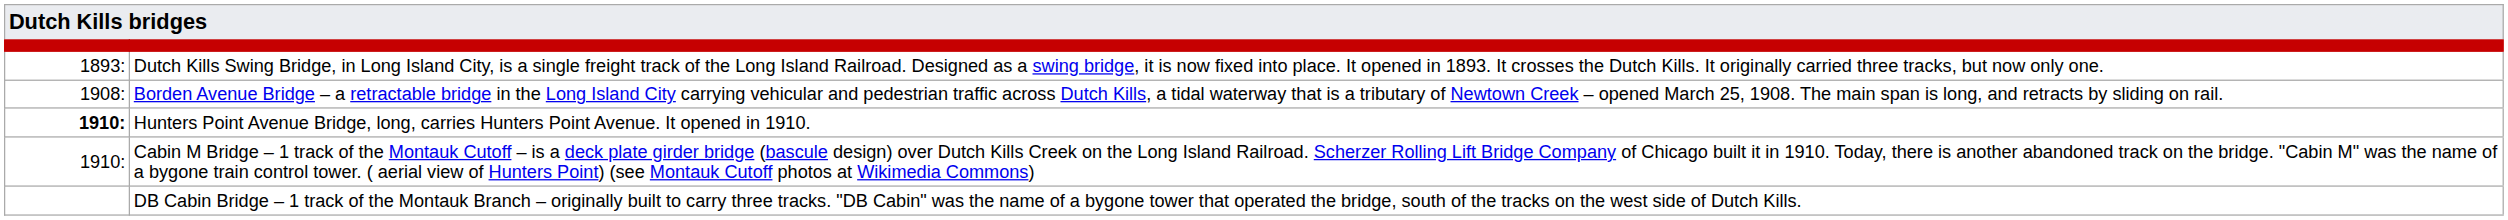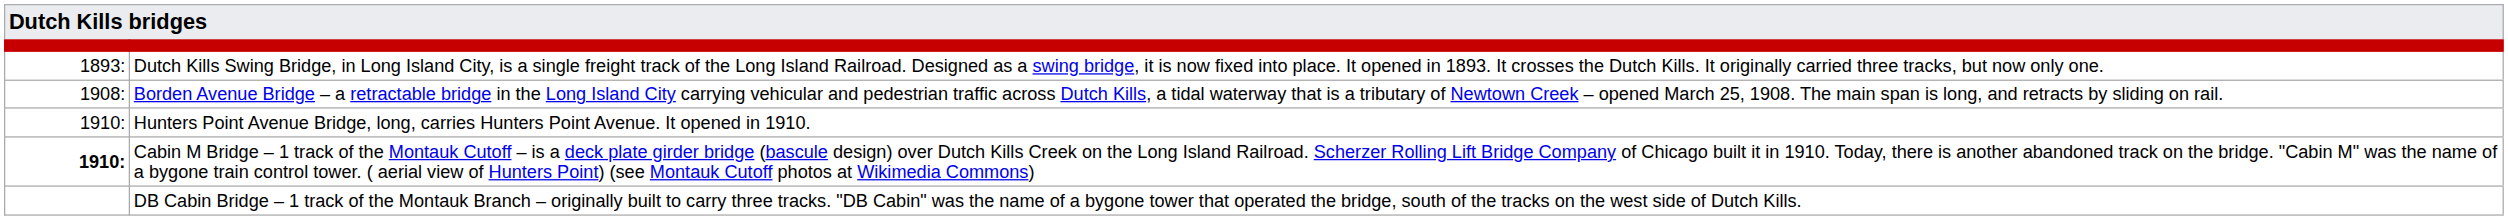(102, 123) bold -> (103, 123) normal
(103, 162) normal -> (102, 162) bold
